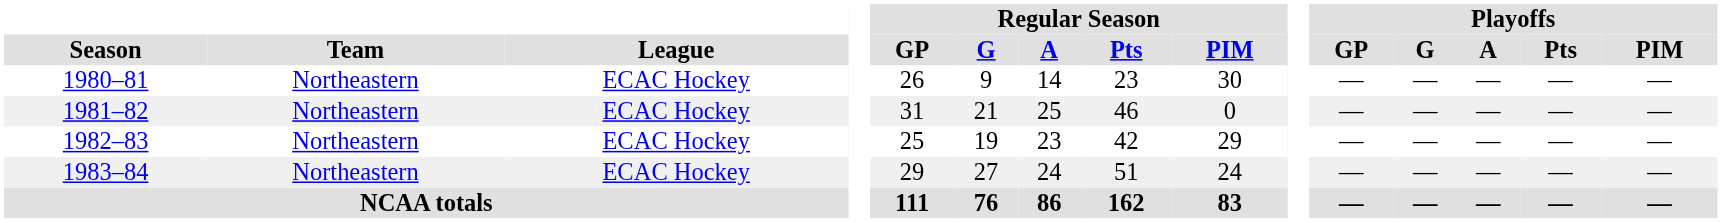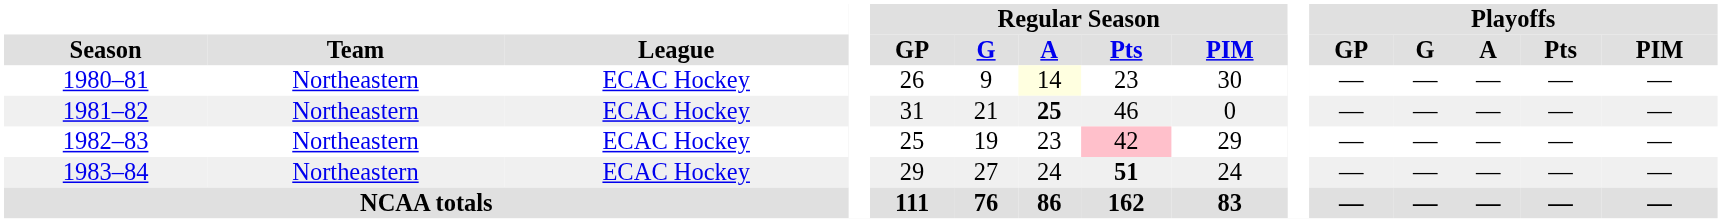(1049, 80) no background -> (1049, 80) lightyellow background
(1049, 110) normal -> (1049, 110) bold
(1126, 141) no background -> (1126, 141) pink background
(1126, 172) normal -> (1126, 172) bold
